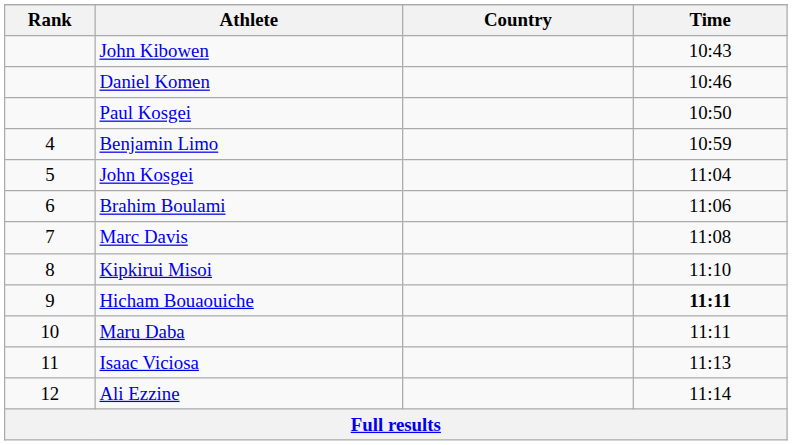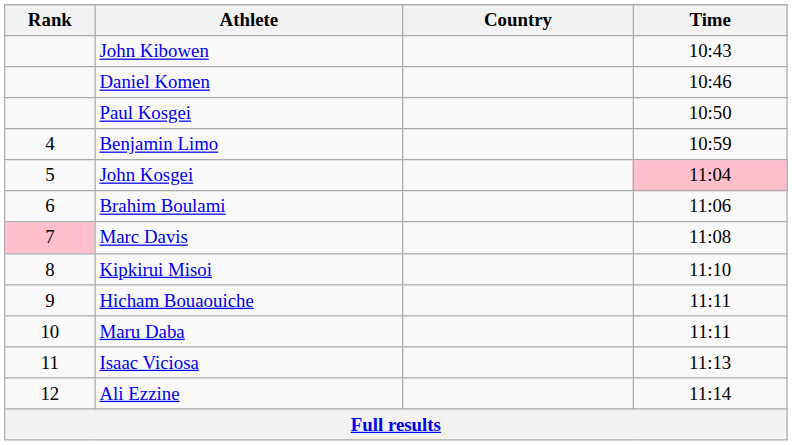(710, 175) no background -> (710, 175) pink background
(50, 237) no background -> (50, 237) pink background
(710, 299) bold -> (710, 299) normal
